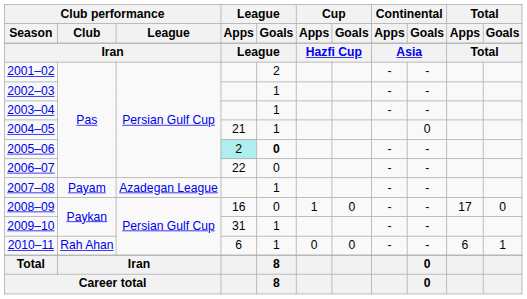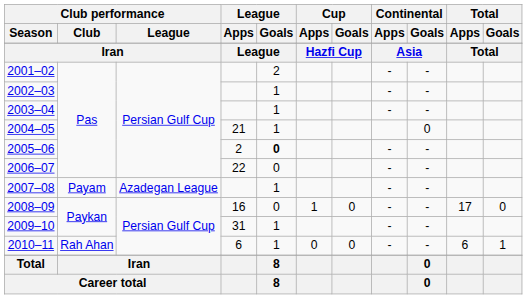(239, 149) paleturquoise background -> (239, 149) no background
